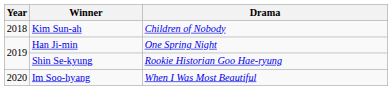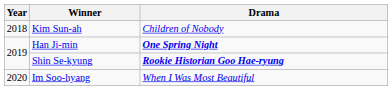(181, 45) normal -> (180, 45) bold
(213, 61) normal -> (213, 61) bold
